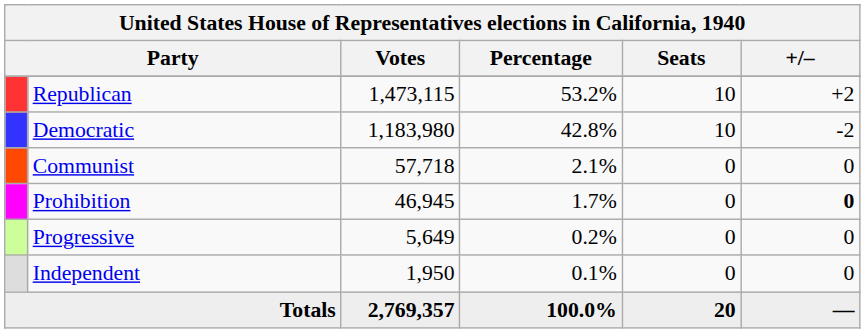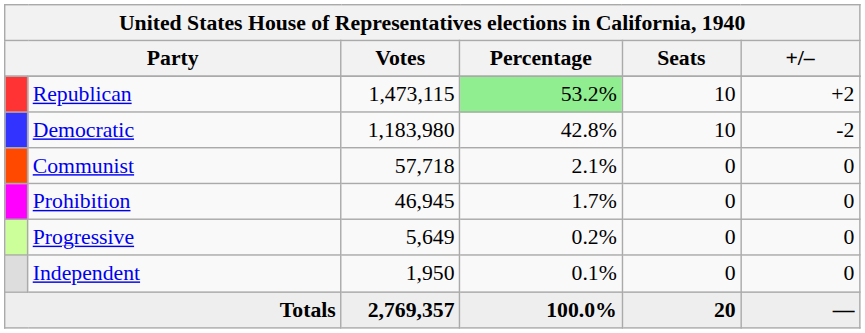(589, 94) no background -> (589, 94) lightgreen background
(849, 201) bold -> (849, 201) normal
